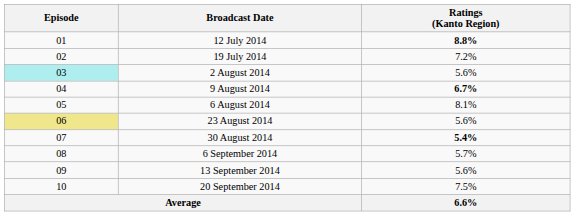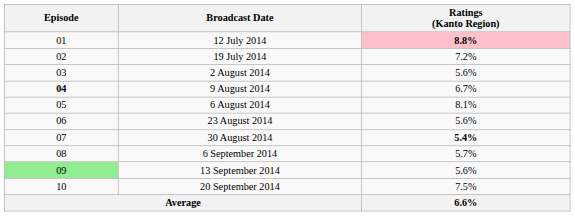(466, 40) no background -> (466, 40) pink background
(61, 72) paleturquoise background -> (61, 72) no background
(61, 89) normal -> (61, 89) bold
(466, 89) bold -> (466, 89) normal
(61, 121) khaki background -> (61, 121) no background
(61, 170) no background -> (61, 170) lightgreen background
